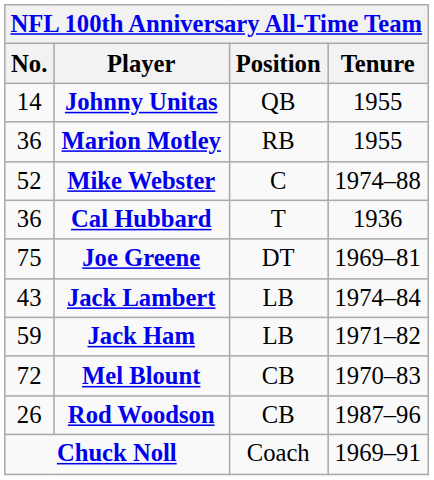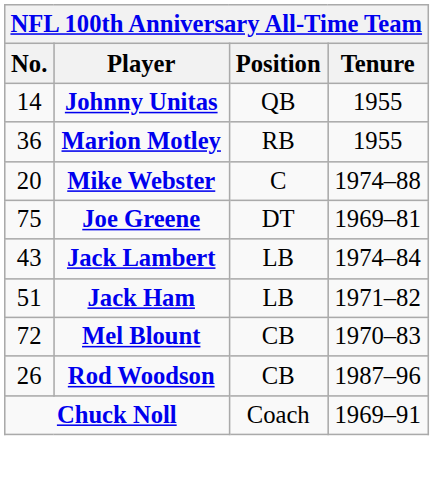(29, 180) 52 -> (29, 180) 20
- row: (141, 219)
(29, 336) 59 -> (29, 297) 51
